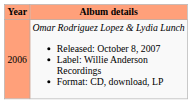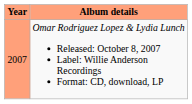(17, 59) 2006 -> (17, 59) 2007
